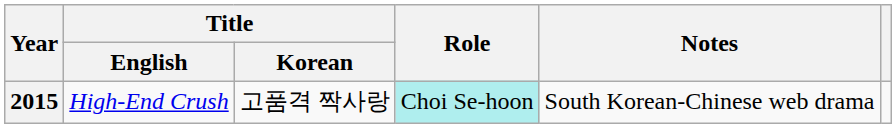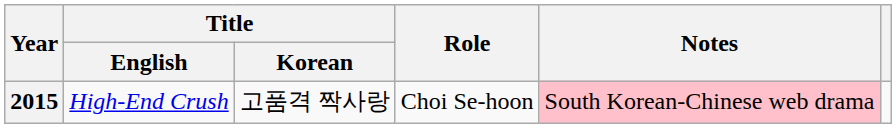(467, 101) paleturquoise background -> (467, 101) no background
(710, 101) no background -> (710, 101) pink background
